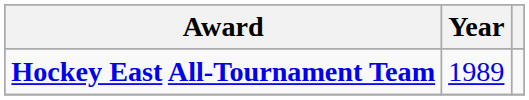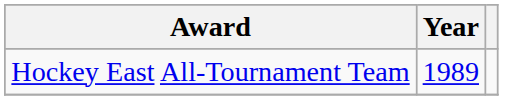(223, 71) bold -> (211, 71) normal
